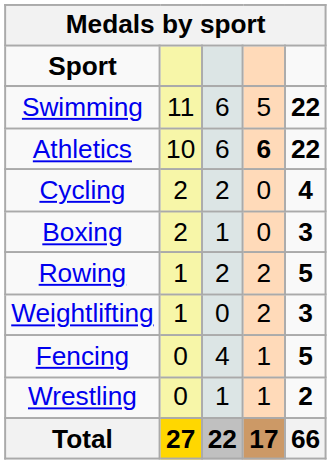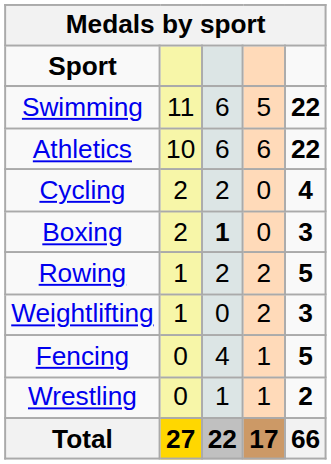(264, 149) bold -> (264, 149) normal
(222, 232) normal -> (222, 232) bold
